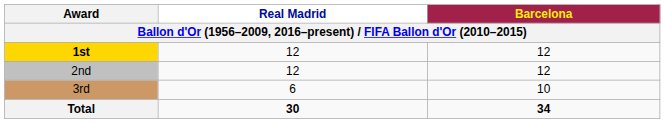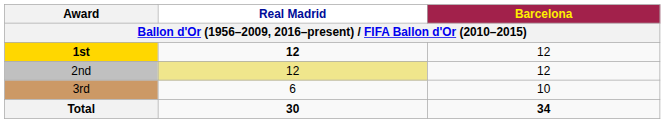(293, 51) normal -> (293, 51) bold
(293, 70) no background -> (293, 70) khaki background
